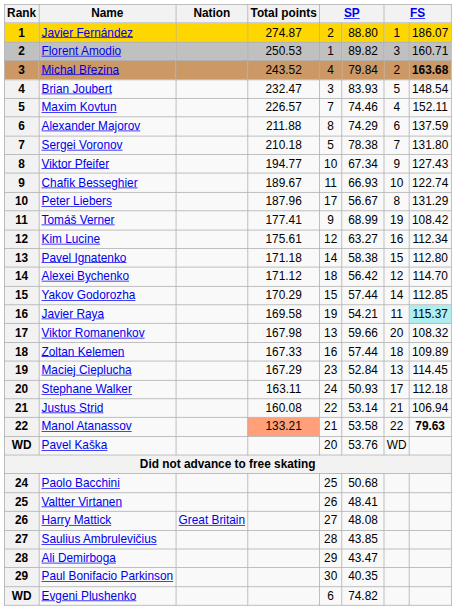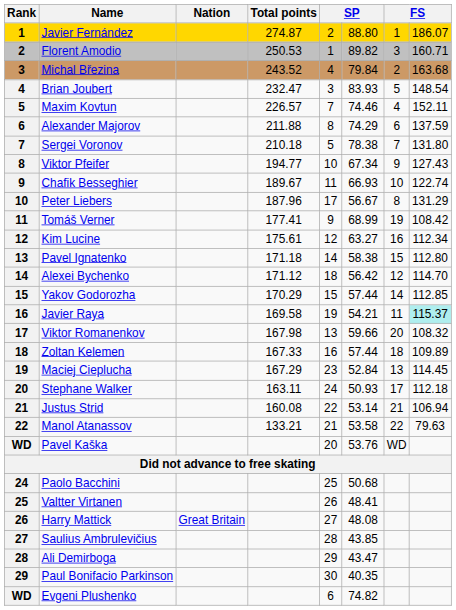(430, 70) bold -> (430, 70) normal
(284, 426) lightsalmon background -> (284, 426) no background
(430, 426) bold -> (430, 426) normal
